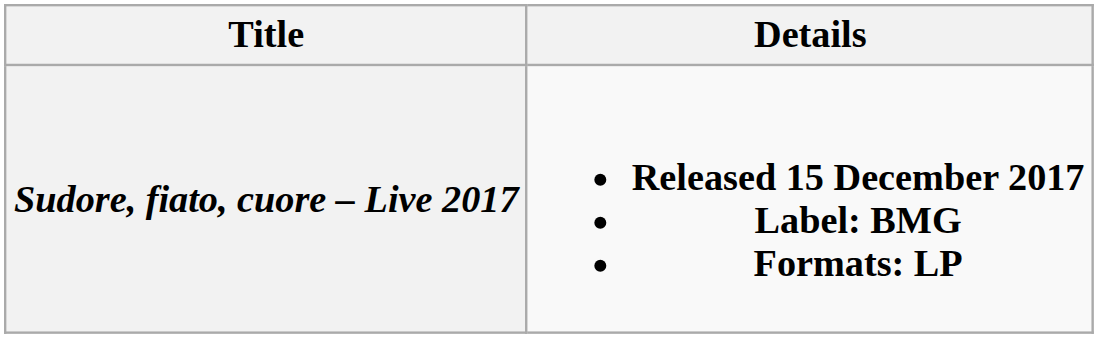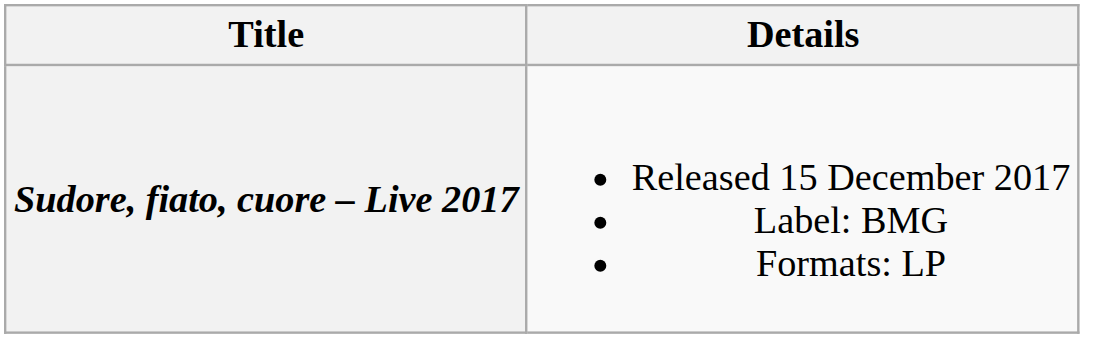(810, 220) bold -> (803, 220) normal
